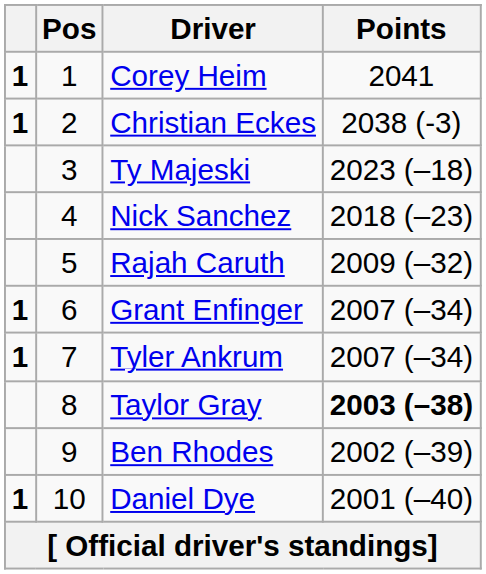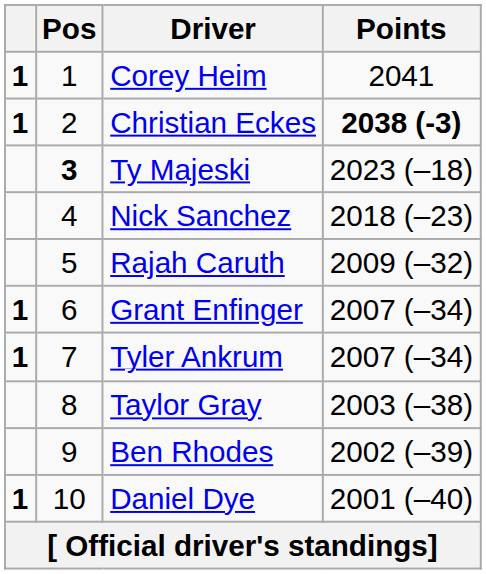(401, 122) normal -> (401, 122) bold
(69, 169) normal -> (69, 169) bold
(401, 404) bold -> (401, 404) normal
